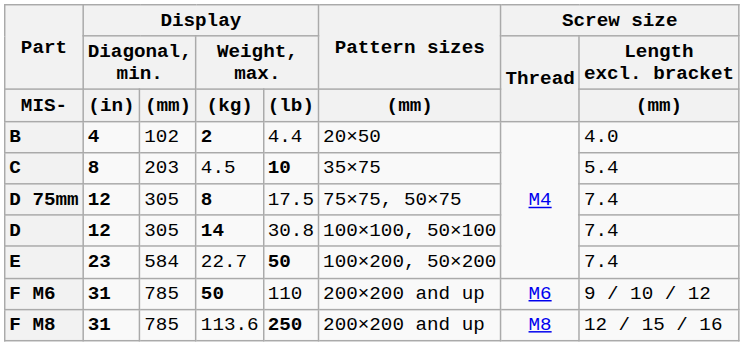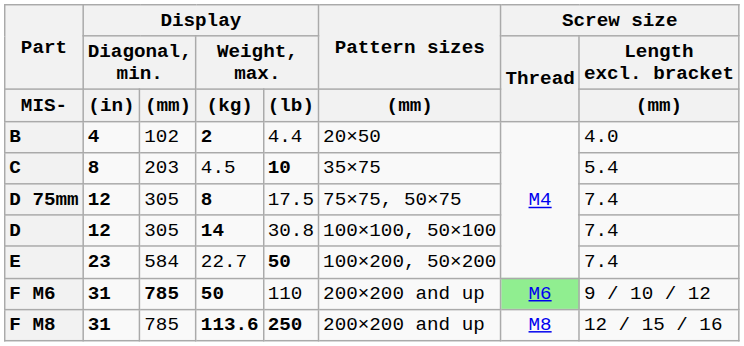(162, 293) normal -> (162, 293) bold
(540, 293) no background -> (540, 293) lightgreen background
(230, 325) normal -> (230, 325) bold
